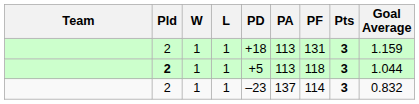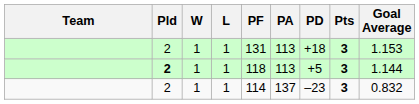columns swapped: (315, 21) <-> (256, 21)
(387, 48) 1.159 -> (387, 48) 1.153
(387, 68) 1.044 -> (387, 68) 1.144
